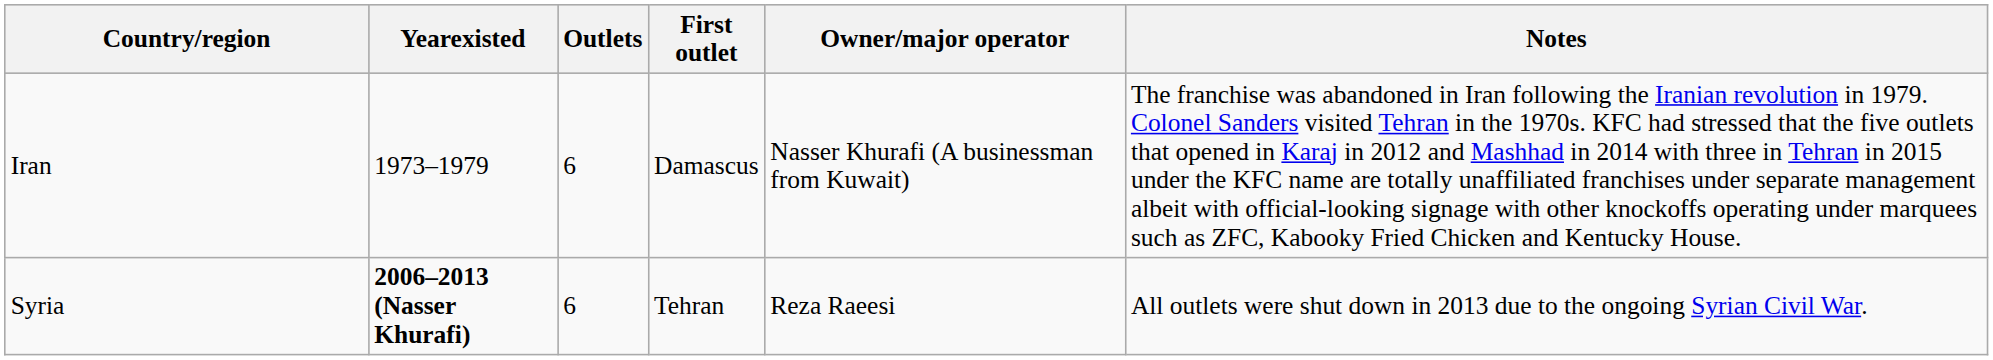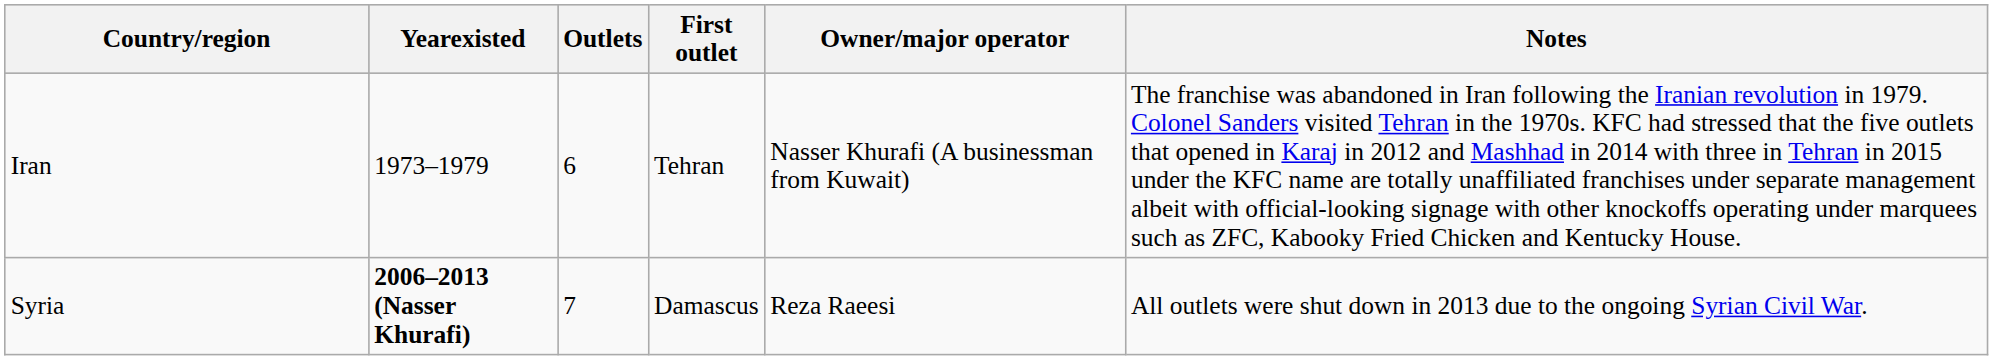(706, 165) Damascus -> (689, 165) Tehran
(570, 305) 6 -> (570, 305) 7
(689, 305) Tehran -> (706, 305) Damascus
